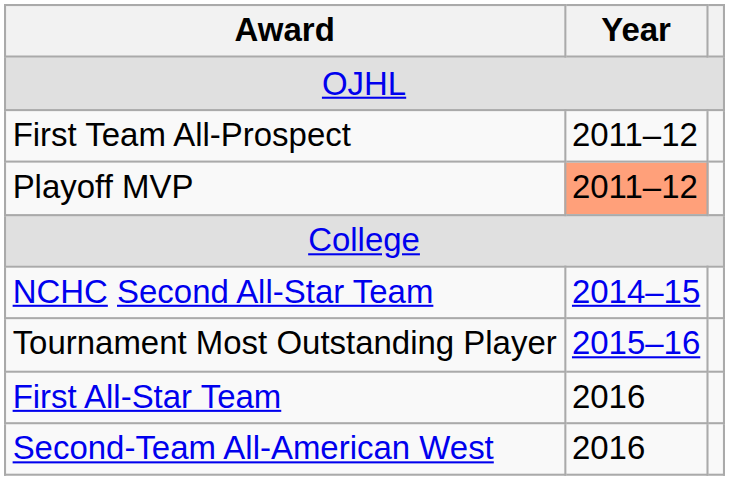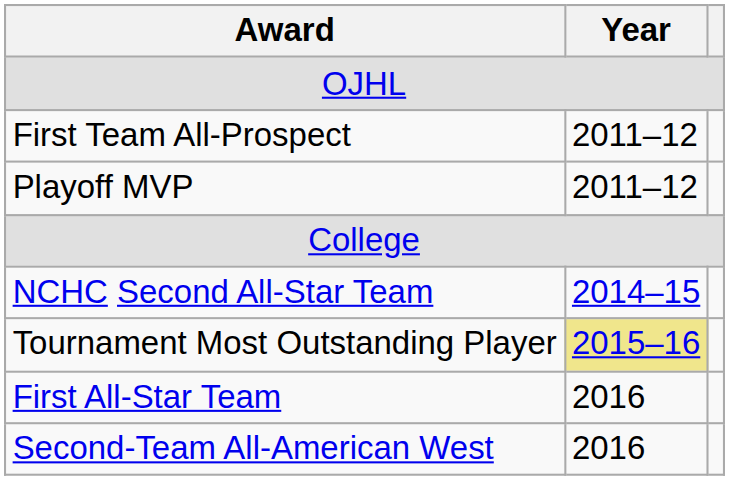(635, 187) lightsalmon background -> (635, 187) no background
(636, 344) no background -> (636, 344) khaki background
